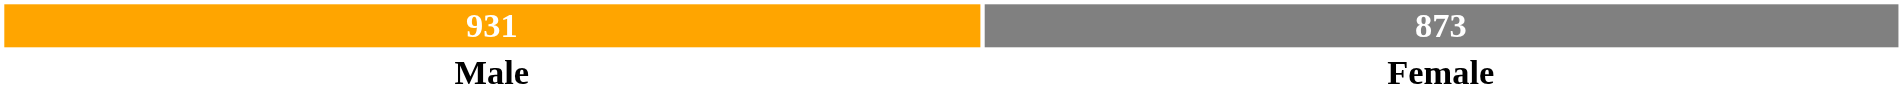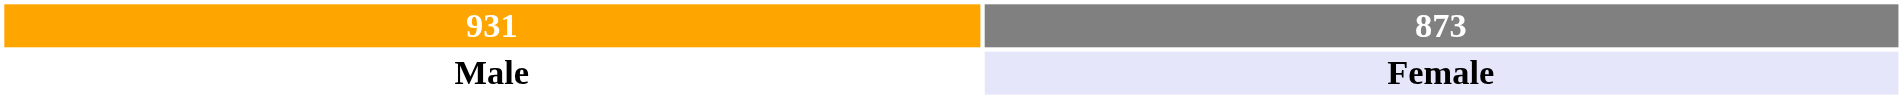(1441, 72) no background -> (1441, 72) lavender background
